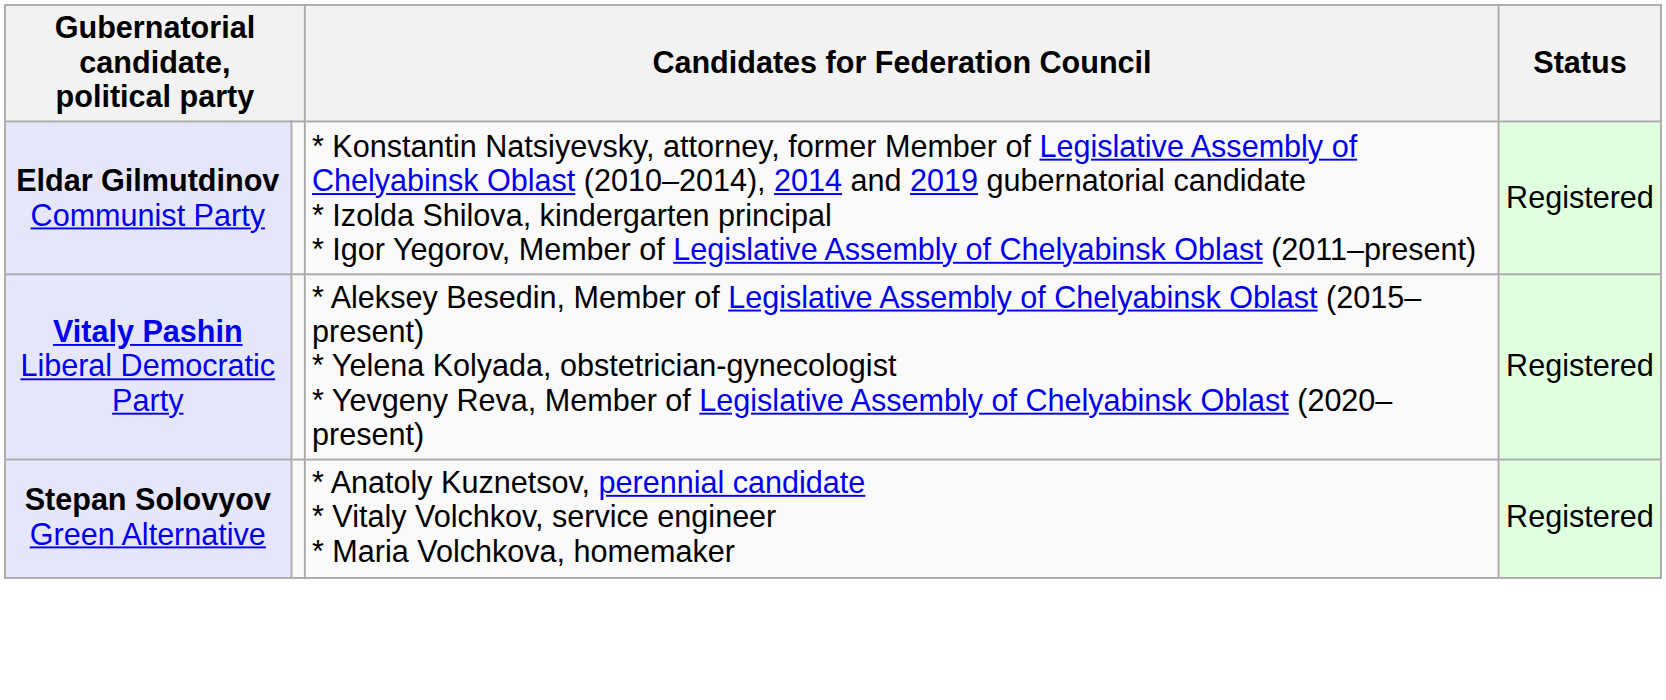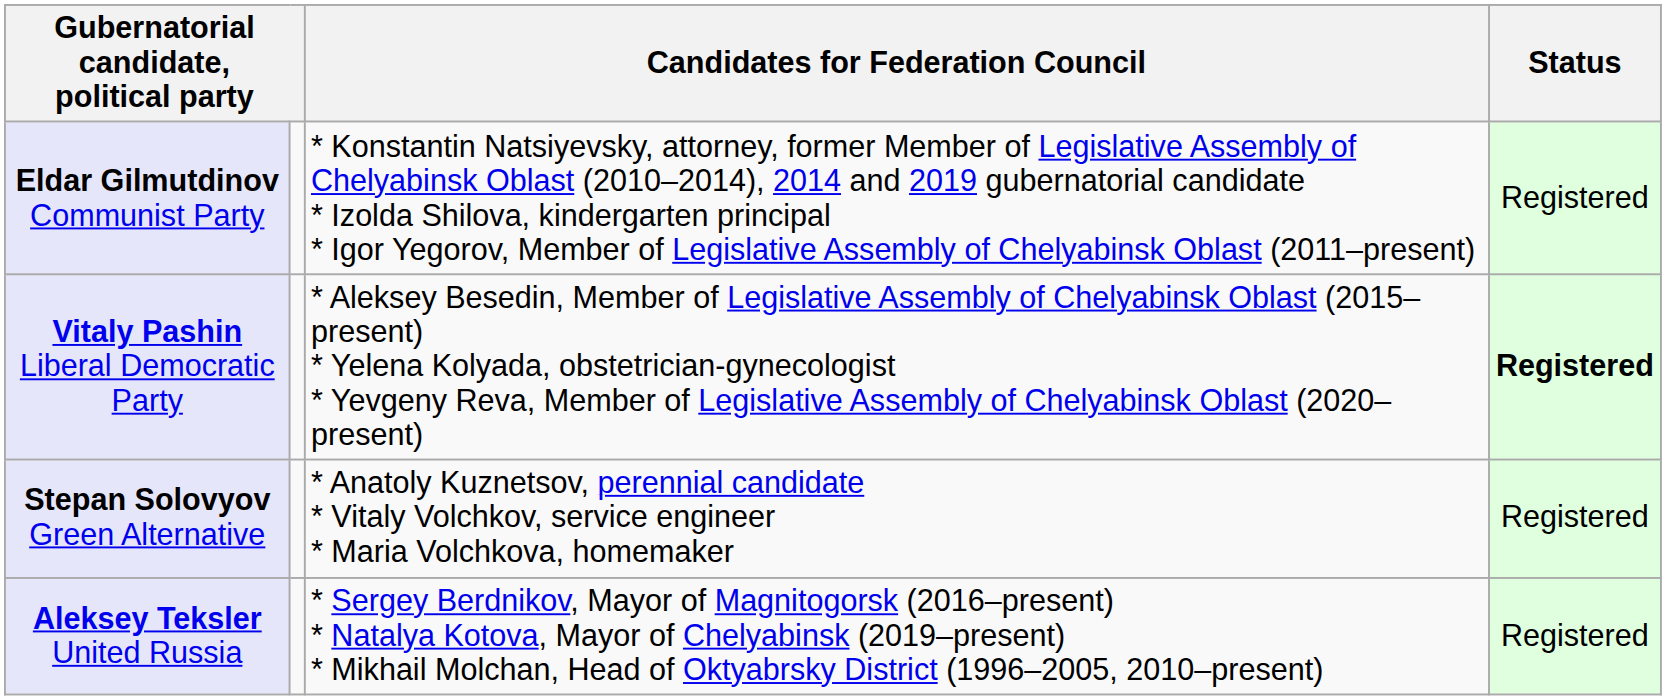(1580, 366) normal -> (1575, 366) bold
+ row: (147, 635)
